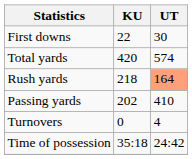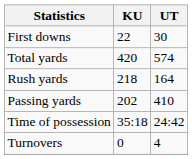(164, 79) lightsalmon background -> (164, 79) no background
rows swapped: (35, 122) <-> (59, 143)
